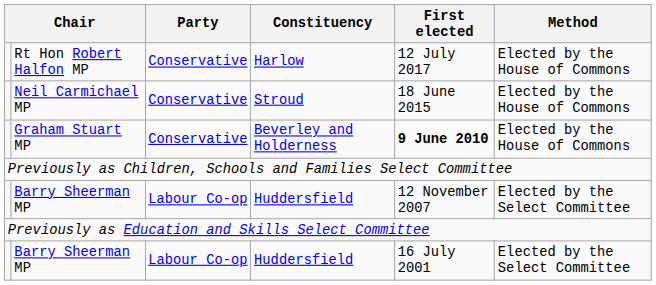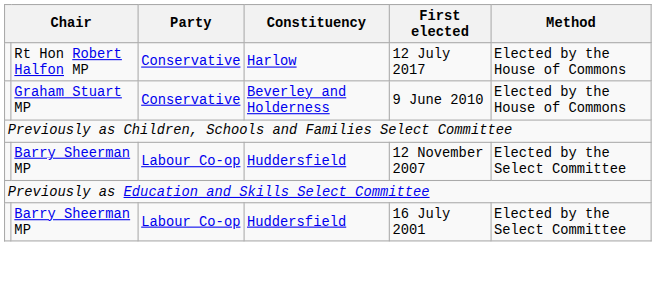- row: (76, 100)
(443, 139) bold -> (438, 100) normal
